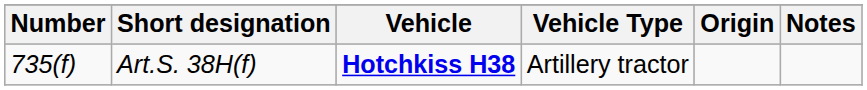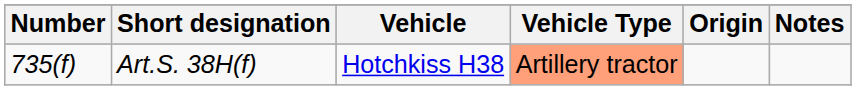(429, 64) bold -> (423, 64) normal
(608, 64) no background -> (597, 64) lightsalmon background
